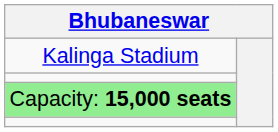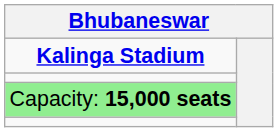(120, 55) normal -> (120, 55) bold
